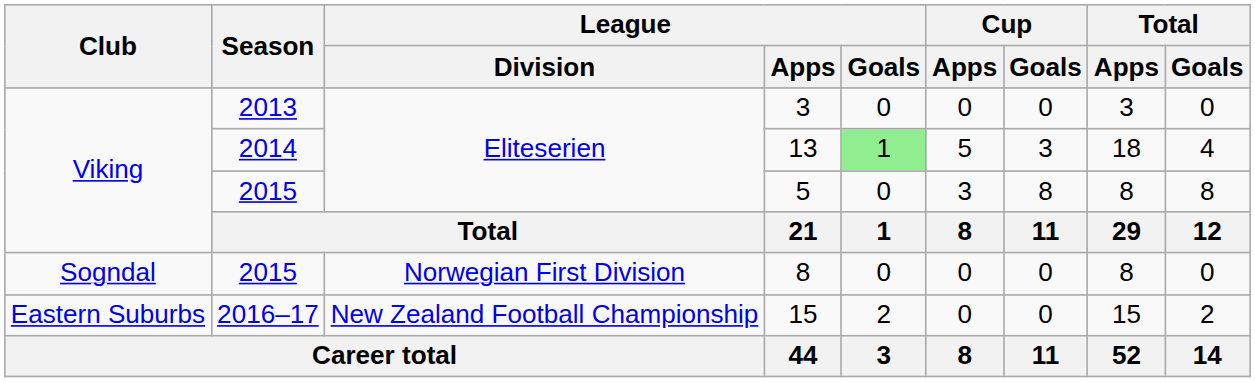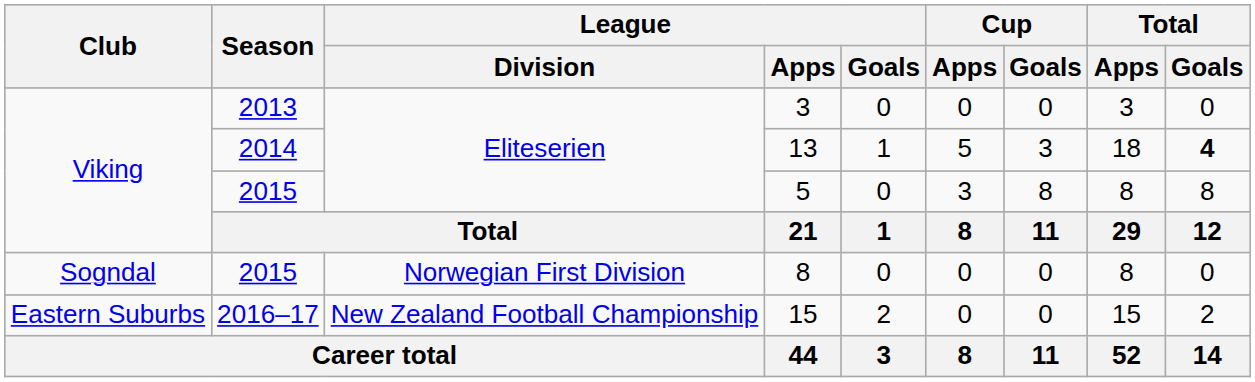(884, 149) lightgreen background -> (884, 149) no background
(1207, 149) normal -> (1207, 149) bold
